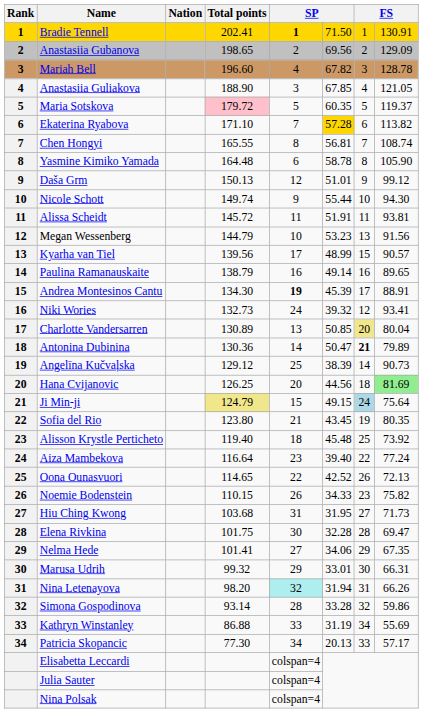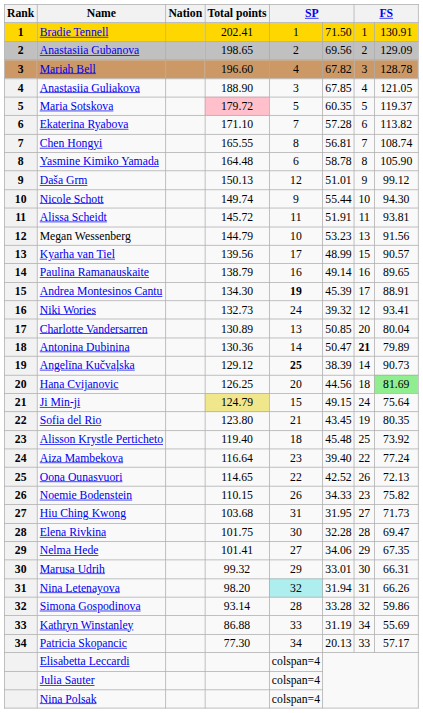(296, 32) bold -> (296, 32) normal
(338, 124) gold background -> (338, 124) no background
(364, 328) khaki background -> (364, 328) no background
(296, 365) normal -> (296, 365) bold
(364, 402) lightblue background -> (364, 402) no background
